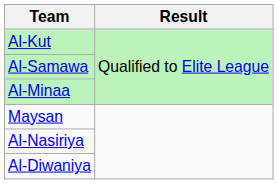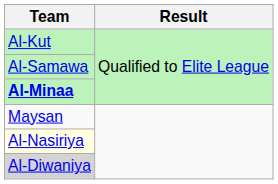(39, 91) normal -> (41, 91) bold
(46, 141) no background -> (46, 141) lightyellow background
(49, 166) no background -> (49, 166) lightgrey background
